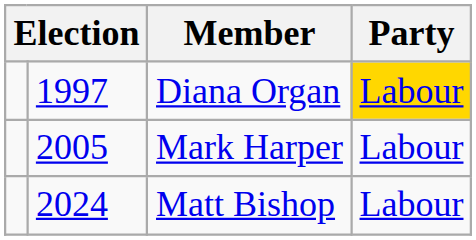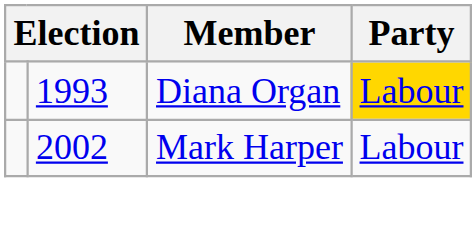(72, 90) 1997 -> (72, 90) 1993
(72, 147) 2005 -> (72, 147) 2002
- row: (246, 204)
